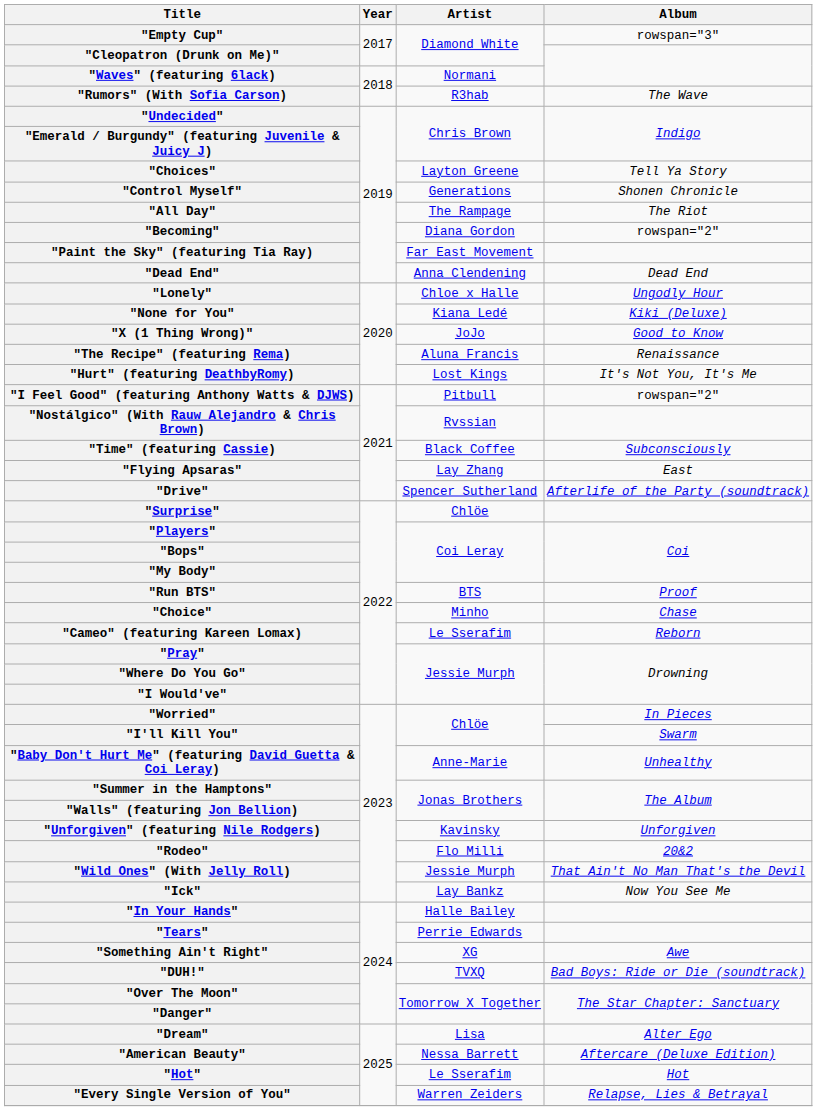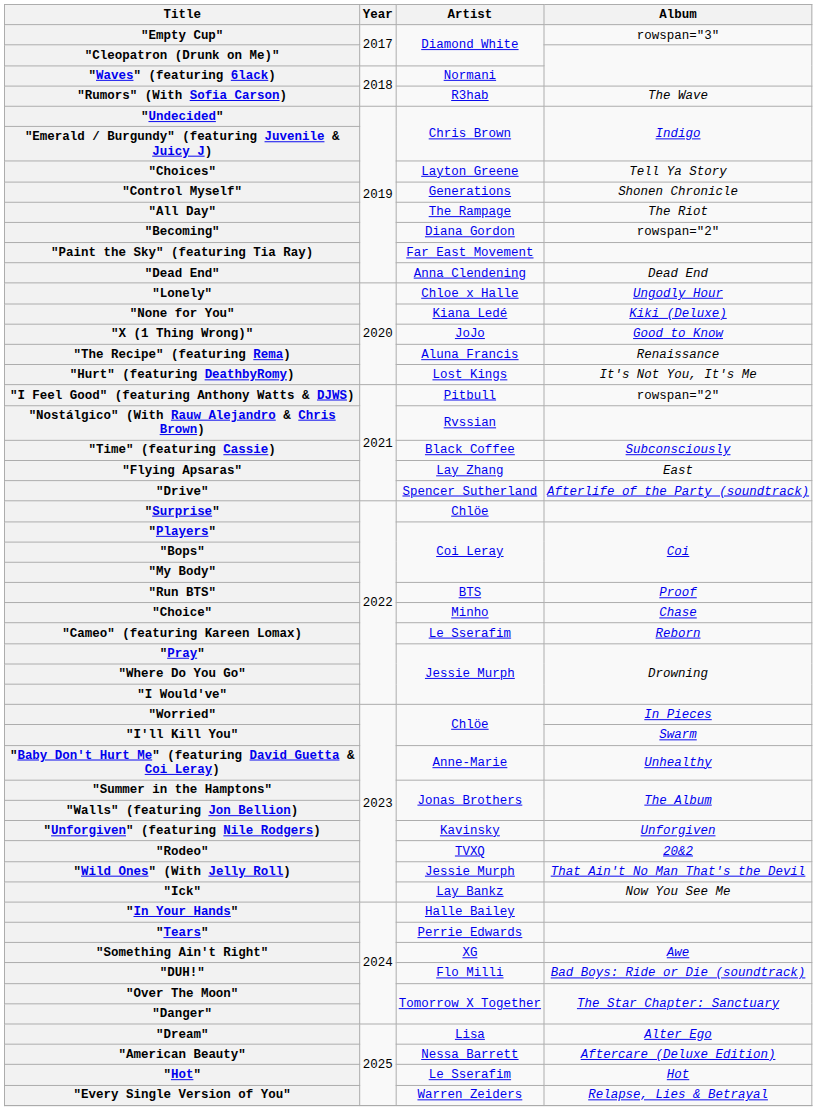(470, 851) Flo Milli -> (470, 851) TVXQ
(470, 973) TVXQ -> (470, 973) Flo Milli
